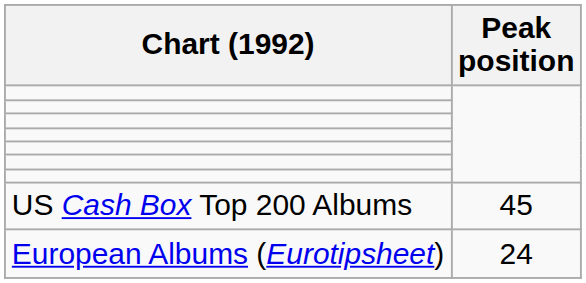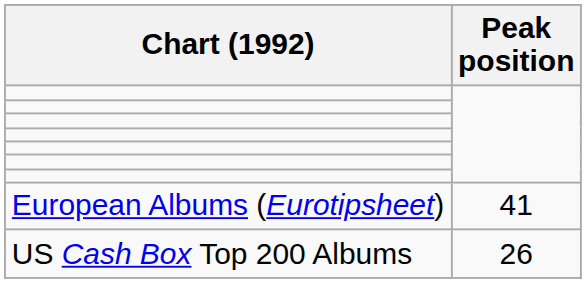(212, 205) US Cash Box Top 200 Albums -> (228, 205) European Albums (Eurotipsheet)
(516, 205) 45 -> (516, 205) 41
(228, 253) European Albums (Eurotipsheet) -> (212, 253) US Cash Box Top 200 Albums
(516, 253) 24 -> (516, 253) 26
